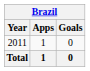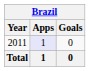(43, 43) no background -> (43, 43) lavender background
